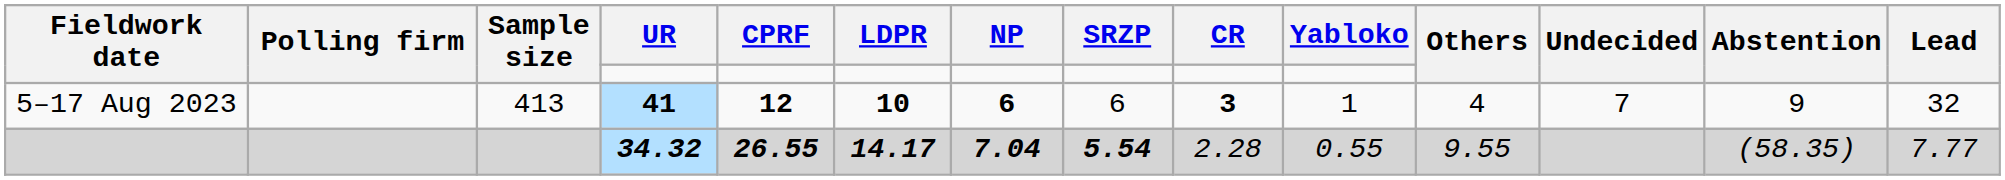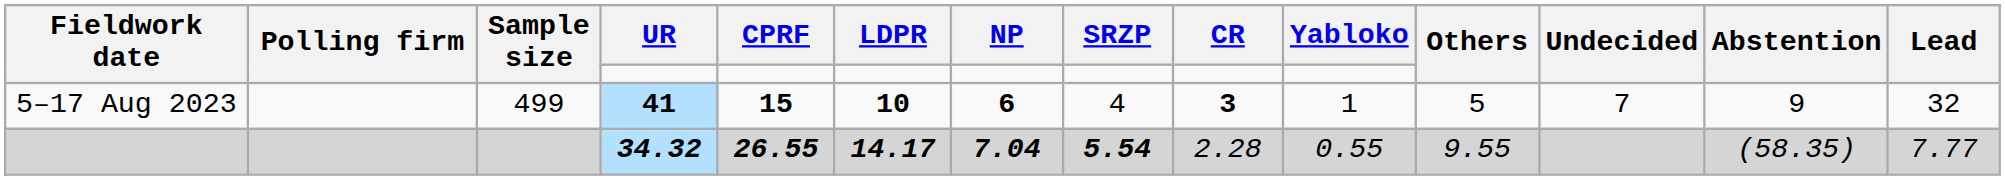(539, 106) 413 -> (539, 106) 499
(776, 106) 12 -> (776, 106) 15
(1117, 106) 6 -> (1117, 106) 4
(1477, 106) 4 -> (1477, 106) 5
